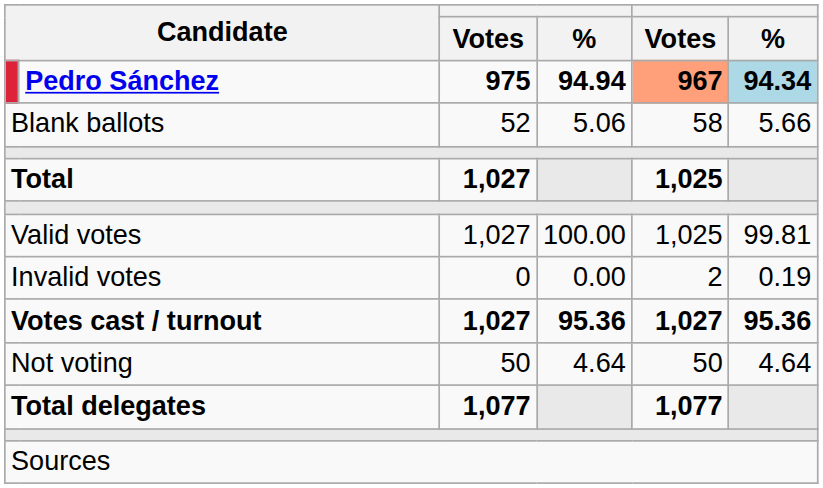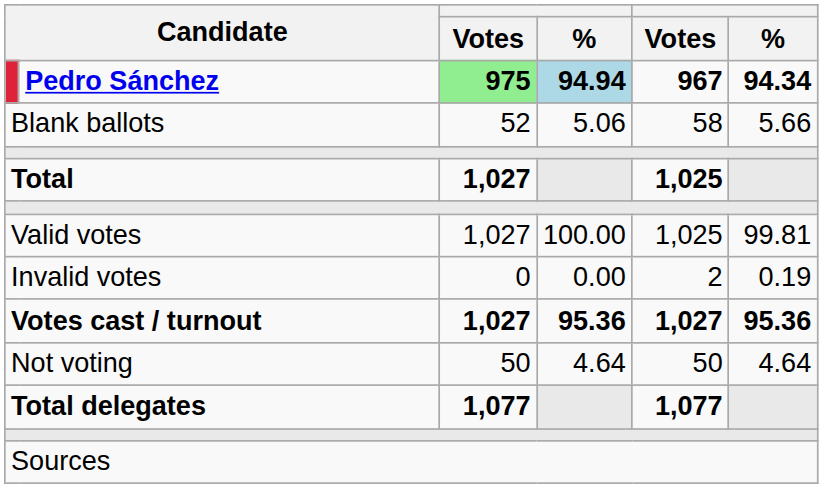(508, 81) no background -> (508, 81) lightgreen background
(592, 81) no background -> (592, 81) lightblue background
(700, 81) lightsalmon background -> (700, 81) no background
(777, 81) lightblue background -> (777, 81) no background
